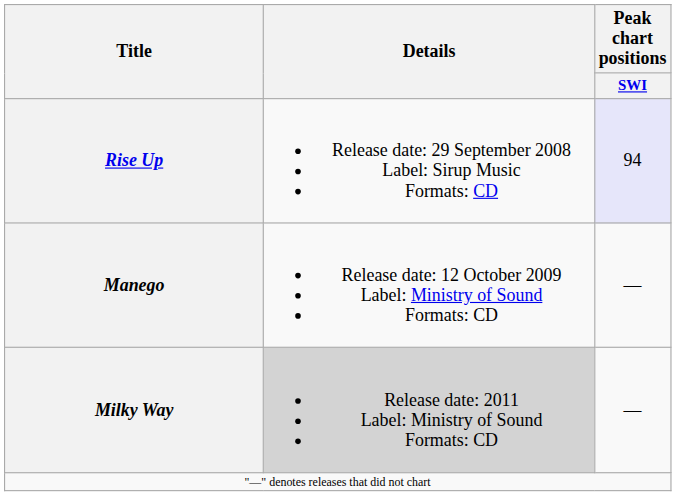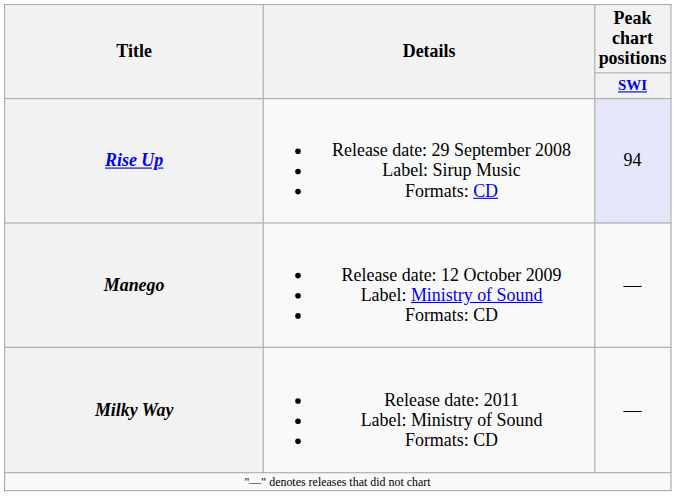(429, 420) lightgrey background -> (429, 420) no background
